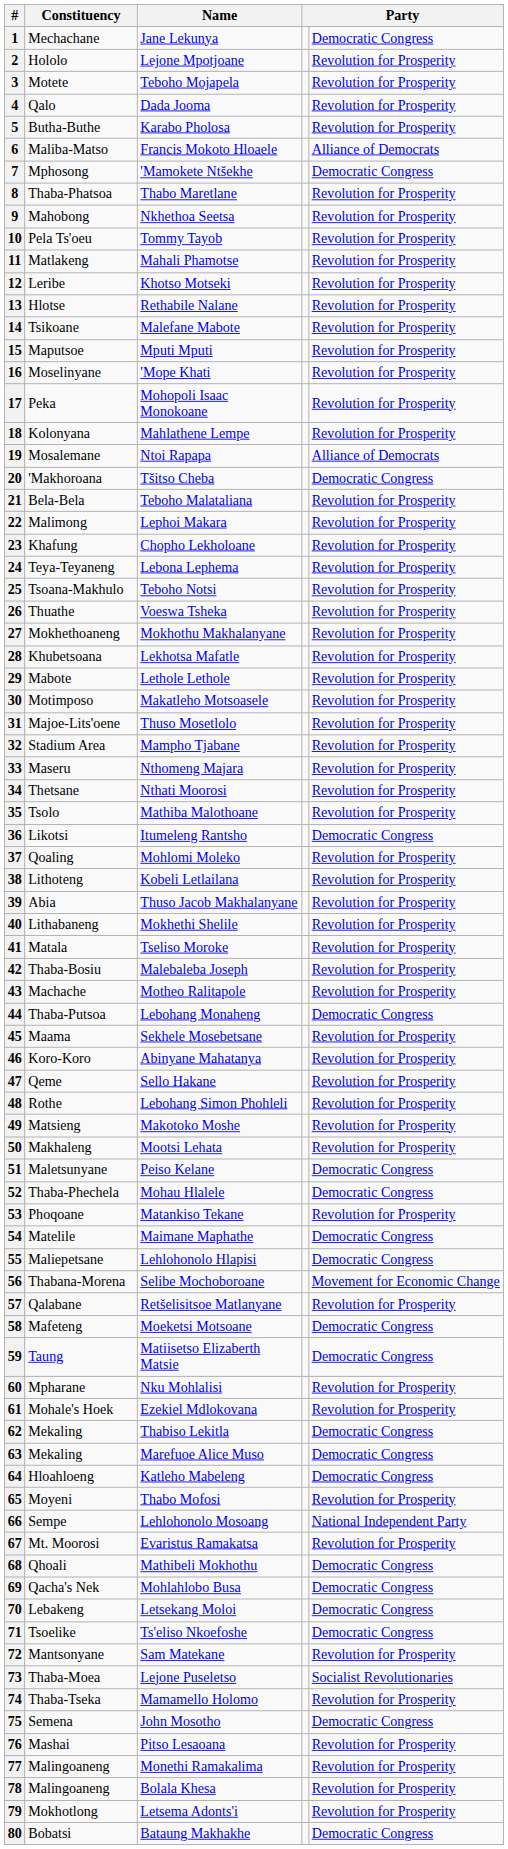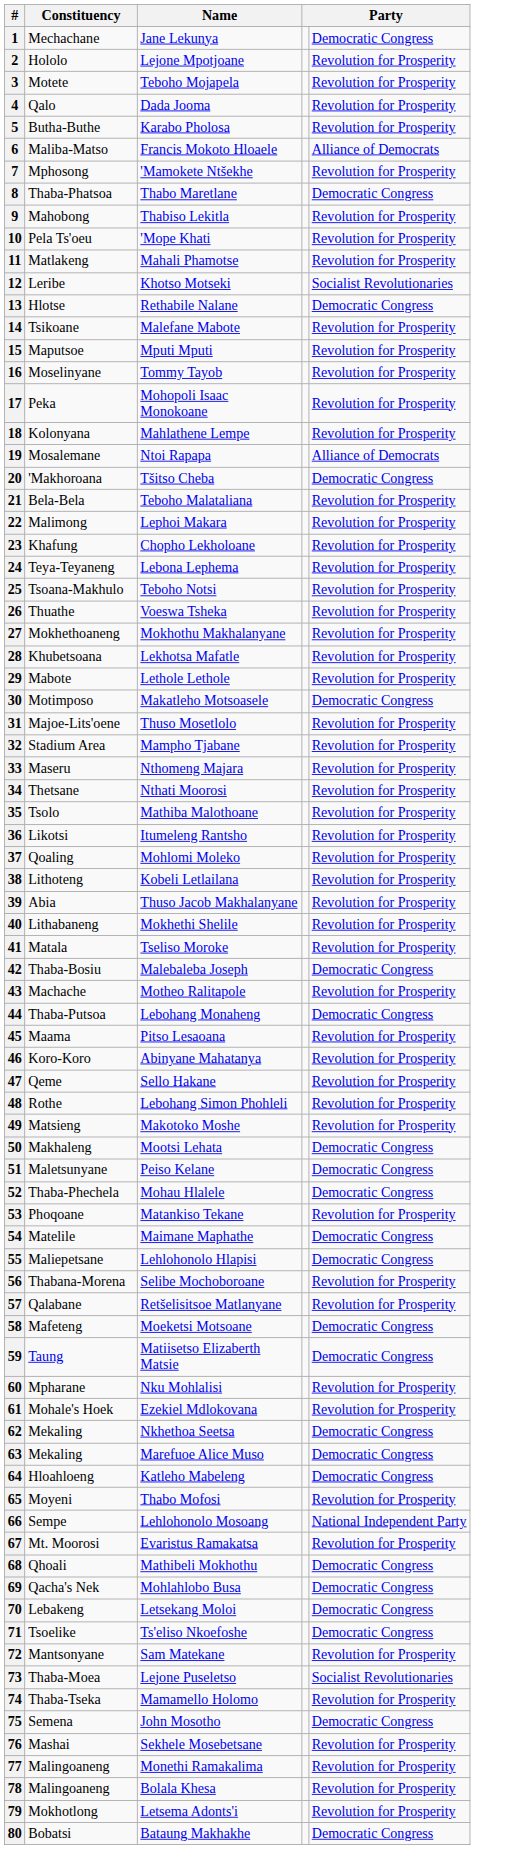(373, 171) Democratic Congress -> (384, 171) Revolution for Prosperity
(384, 194) Revolution for Prosperity -> (373, 194) Democratic Congress
(187, 216) Nkhethoa Seetsa -> (185, 216) Thabiso Lekitla
(181, 238) Tommy Tayob -> (175, 238) 'Mope Khati
(384, 283) Revolution for Prosperity -> (382, 283) Socialist Revolutionaries
(384, 305) Revolution for Prosperity -> (373, 305) Democratic Congress
(175, 372) 'Mope Khati -> (181, 372) Tommy Tayob
(384, 701) Revolution for Prosperity -> (373, 701) Democratic Congress
(373, 835) Democratic Congress -> (384, 835) Revolution for Prosperity
(384, 969) Revolution for Prosperity -> (373, 969) Democratic Congress
(201, 1036) Sekhele Mosebetsane -> (183, 1036) Pitso Lesaoana
(384, 1148) Revolution for Prosperity -> (373, 1148) Democratic Congress
(406, 1281) Movement for Economic Change -> (384, 1281) Revolution for Prosperity
(185, 1431) Thabiso Lekitla -> (187, 1431) Nkhethoa Seetsa
(183, 1744) Pitso Lesaoana -> (201, 1744) Sekhele Mosebetsane
